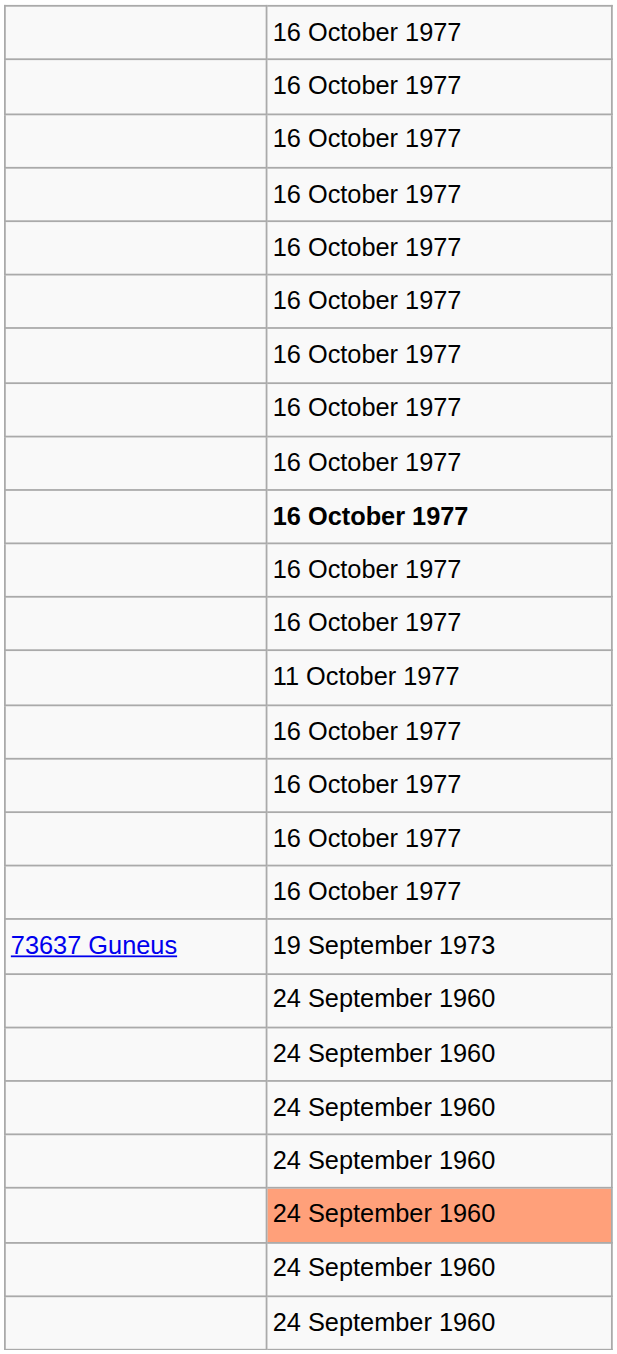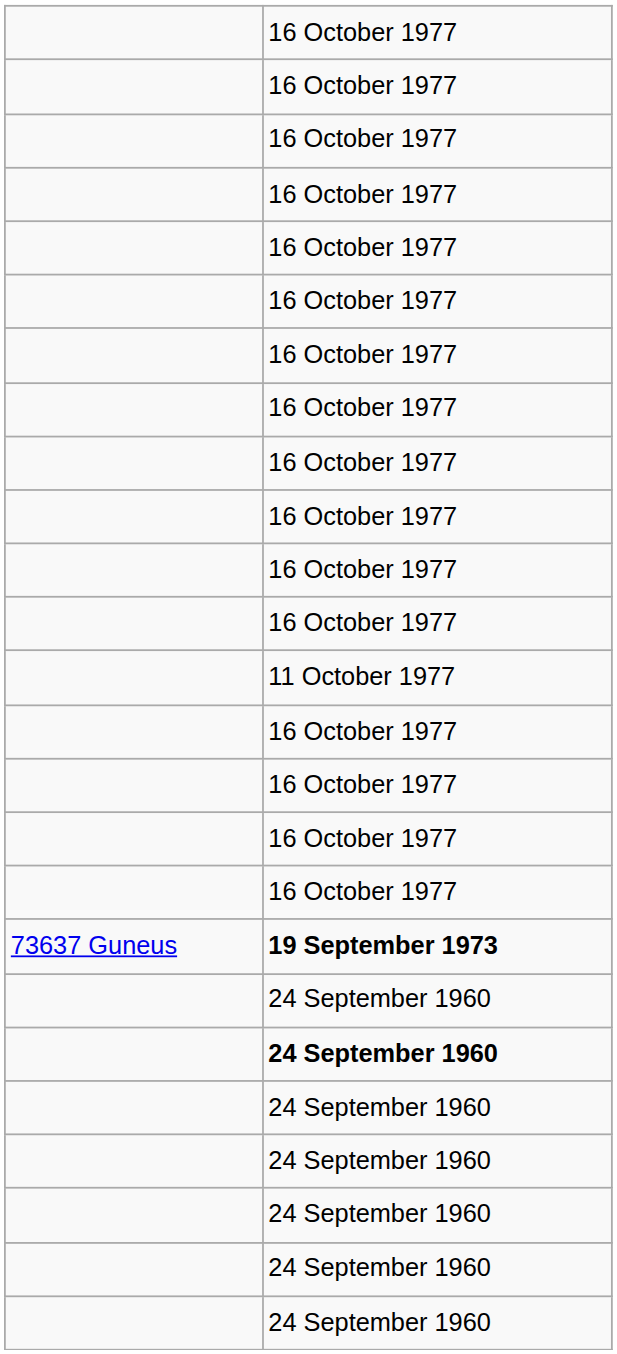(371, 515) bold -> (363, 515) normal
(384, 945) normal -> (383, 945) bold
(384, 1053) normal -> (383, 1053) bold
(384, 1214) lightsalmon background -> (380, 1214) no background
